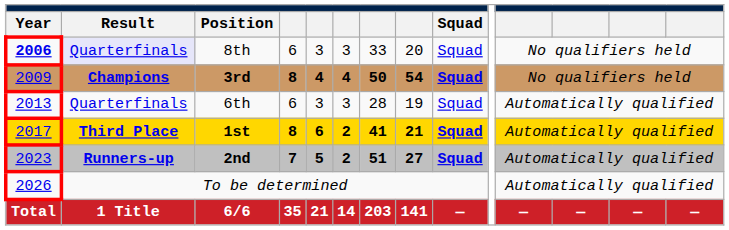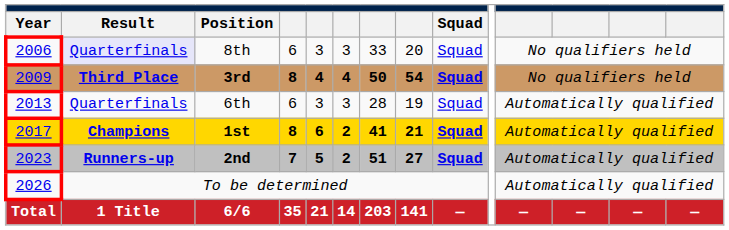(34, 51) bold -> (34, 51) normal
(129, 78) Champions -> (129, 78) Third Place
(129, 132) Third Place -> (129, 132) Champions
